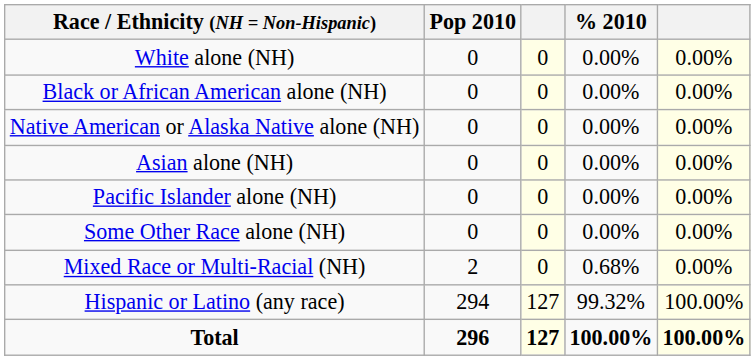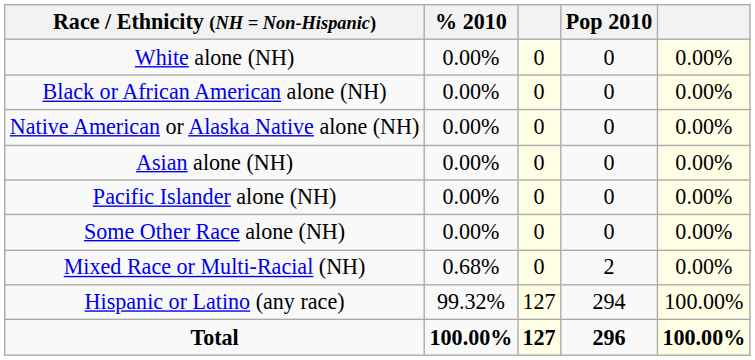columns swapped: (473, 22) <-> (611, 22)
